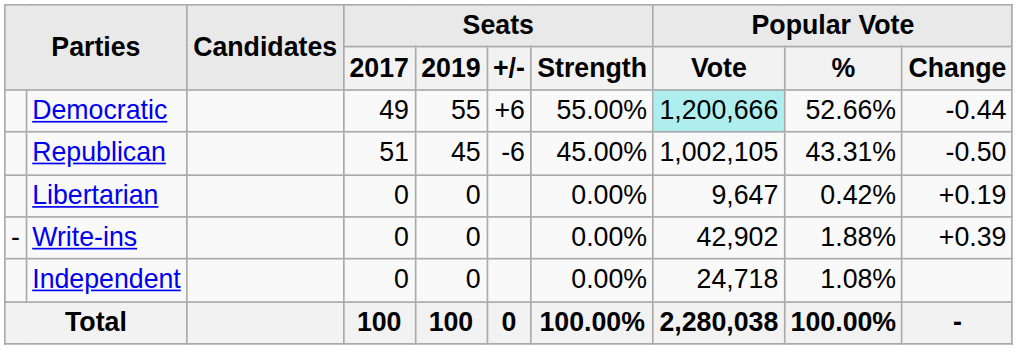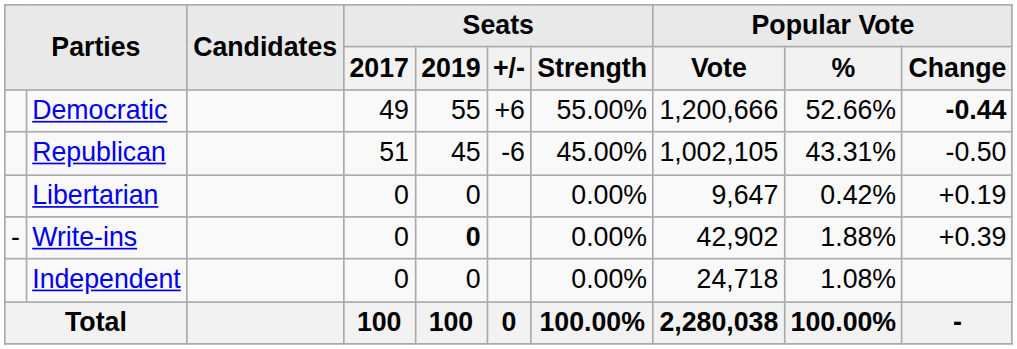(719, 110) paleturquoise background -> (719, 110) no background
(976, 110) normal -> (976, 110) bold
(473, 237) normal -> (473, 237) bold
